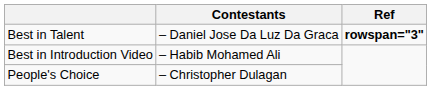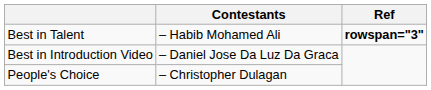(249, 34) – Daniel Jose Da Luz Da Graca -> (220, 34) – Habib Mohamed Ali
(220, 54) – Habib Mohamed Ali -> (249, 54) – Daniel Jose Da Luz Da Graca
